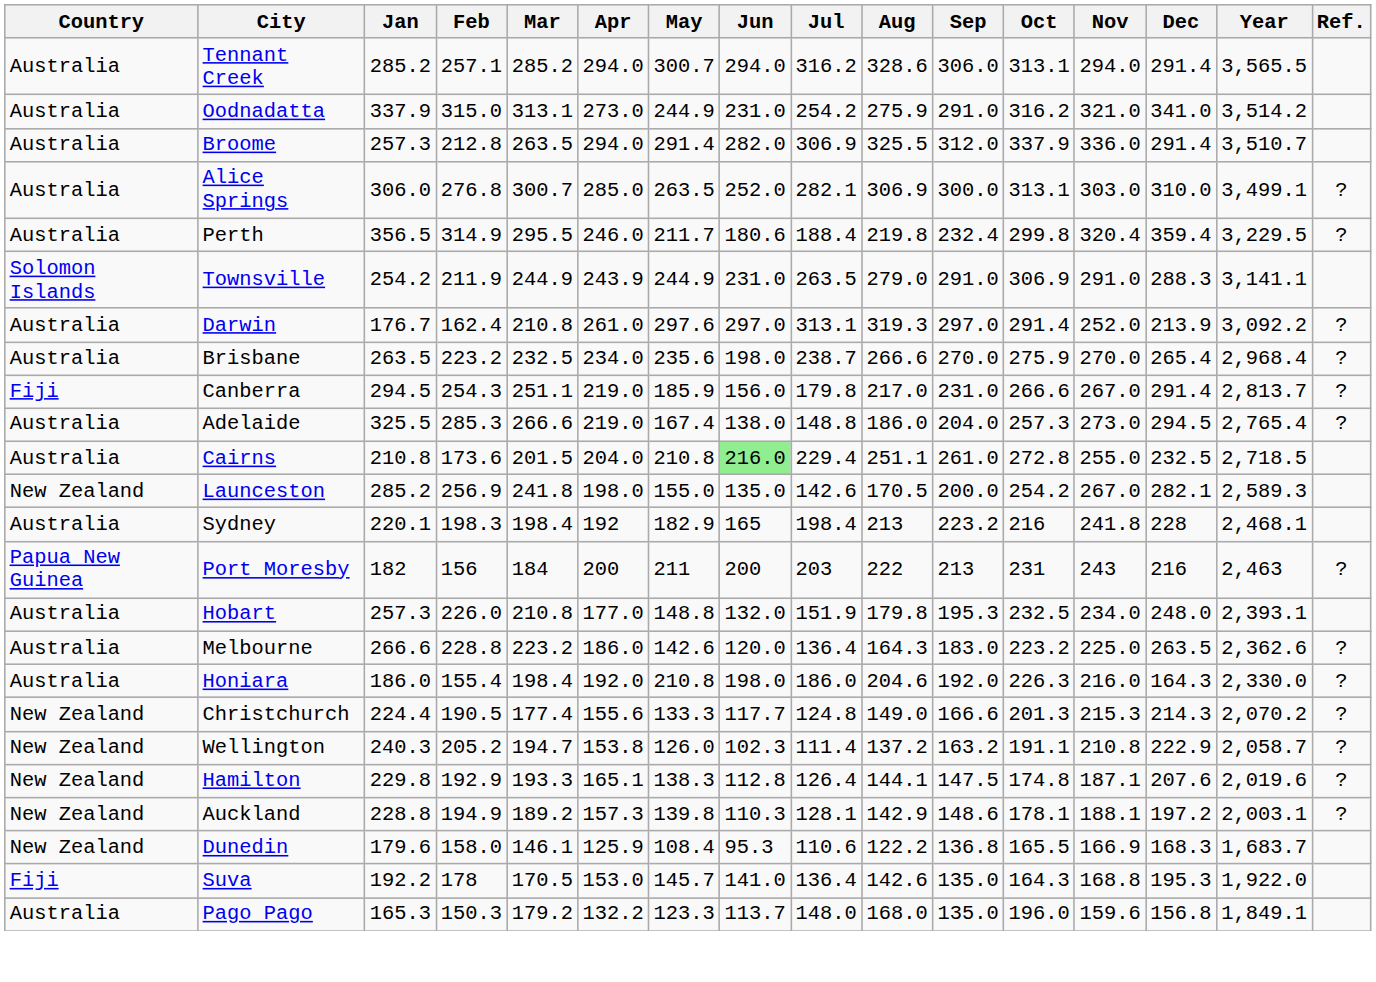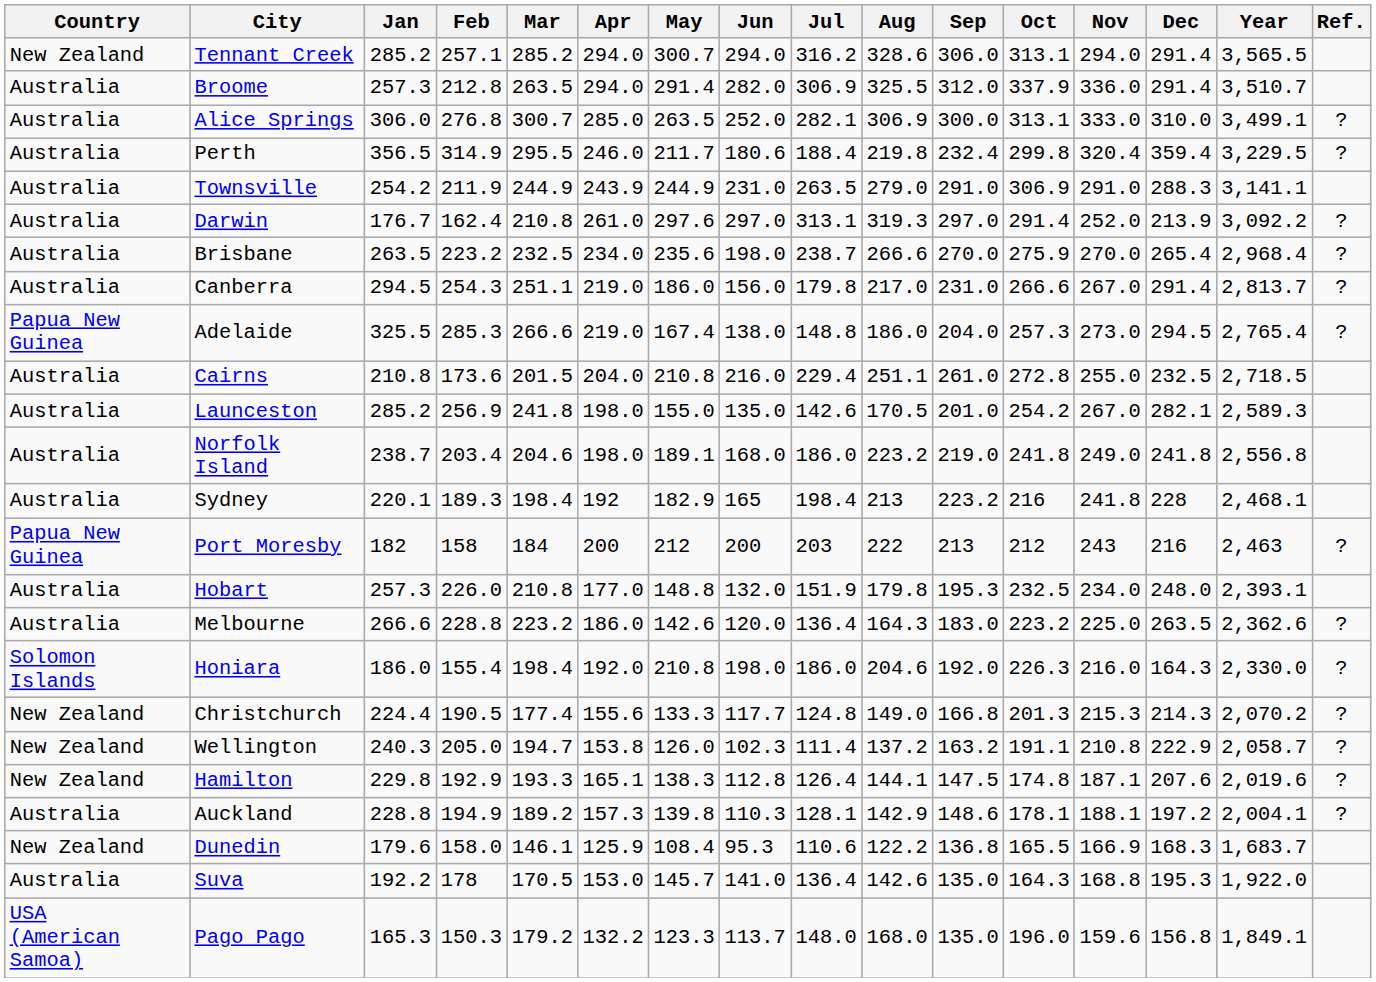(65, 66) Australia -> (77, 55) New Zealand
- row: (264, 111)
(1110, 190) 303.0 -> (1110, 121) 333.0
(53, 280) Solomon Islands -> (65, 188) Australia
(34, 391) Fiji -> (65, 288) Australia
(684, 391) 185.9 -> (684, 288) 186.0
(65, 425) Australia -> (65, 333) Papua New Guinea
(755, 458) lightgreen background -> (755, 378) no background
(77, 491) New Zealand -> (65, 411) Australia
(968, 491) 200.0 -> (968, 411) 201.0
+ row: (237, 456)
(471, 525) 198.3 -> (471, 501) 189.3
(459, 570) 156 -> (459, 546) 158
(672, 570) 211 -> (672, 546) 212
(1027, 570) 231 -> (1027, 546) 212
(65, 681) Australia -> (53, 669) Solomon Islands
(968, 714) 166.6 -> (968, 714) 166.8
(471, 748) 205.2 -> (471, 748) 205.0
(77, 814) New Zealand -> (65, 814) Australia
(1264, 814) 2,003.1 -> (1264, 814) 2,004.1
(34, 881) Fiji -> (65, 881) Australia
(65, 914) Australia -> (65, 938) USA (American Samoa)
